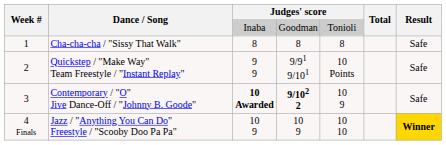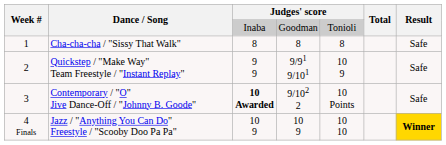(342, 67) 10 Points -> (342, 67) 10 9
(298, 98) bold -> (298, 98) normal
(342, 98) 10 9 -> (342, 98) 10 Points
